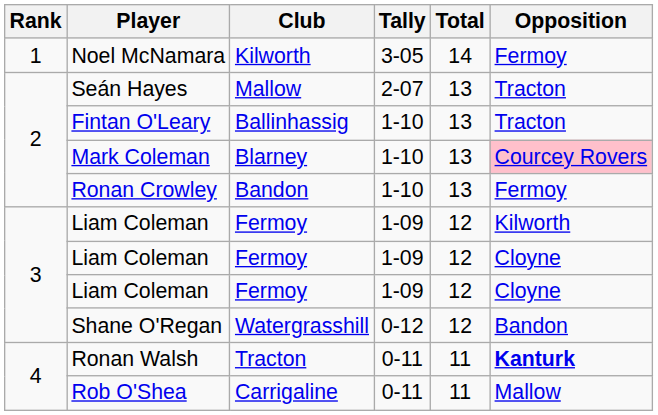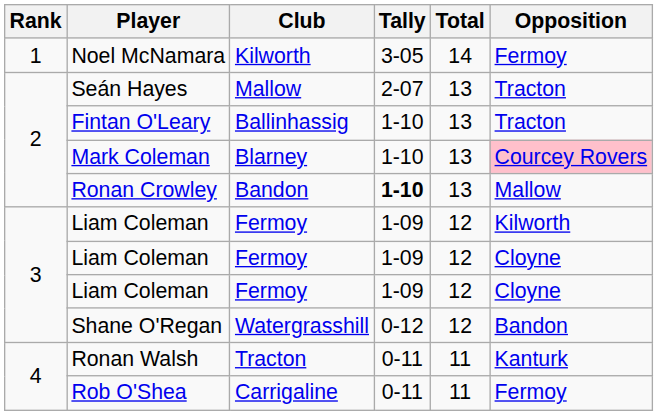(402, 190) normal -> (402, 190) bold
(531, 190) Fermoy -> (528, 190) Mallow
(535, 358) bold -> (531, 358) normal
(528, 392) Mallow -> (531, 392) Fermoy
